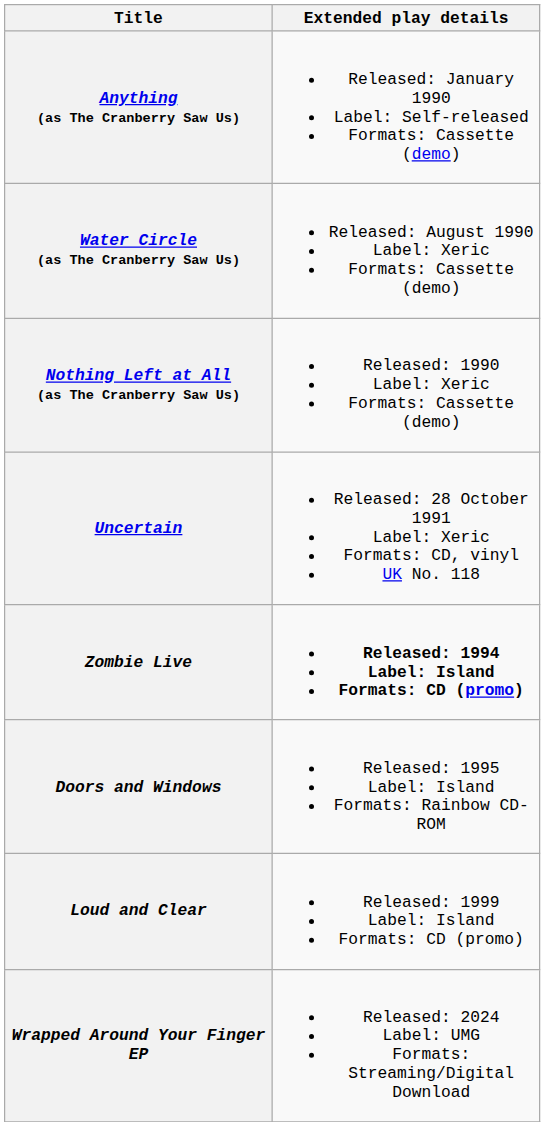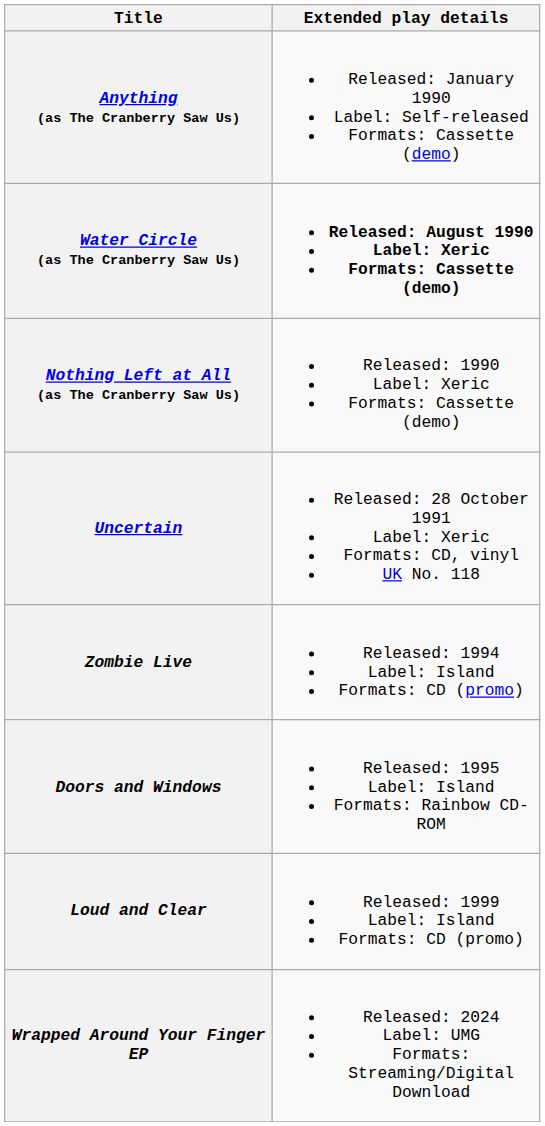(406, 260) normal -> (406, 260) bold
(406, 672) bold -> (406, 672) normal
